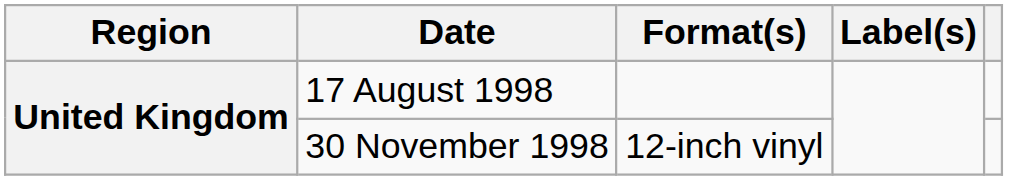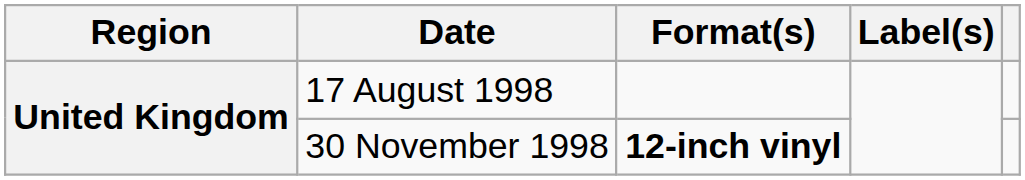(724, 145) normal -> (733, 145) bold
